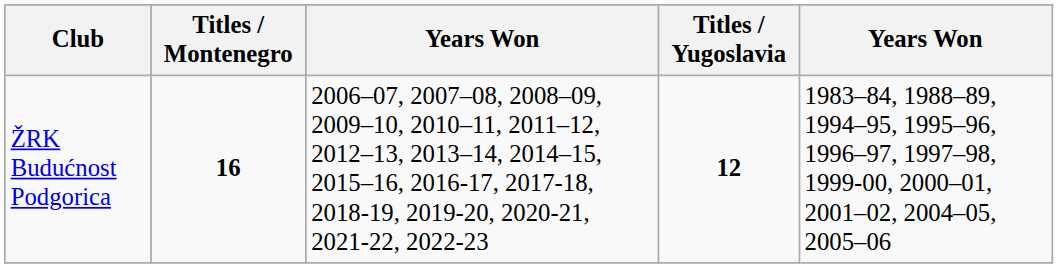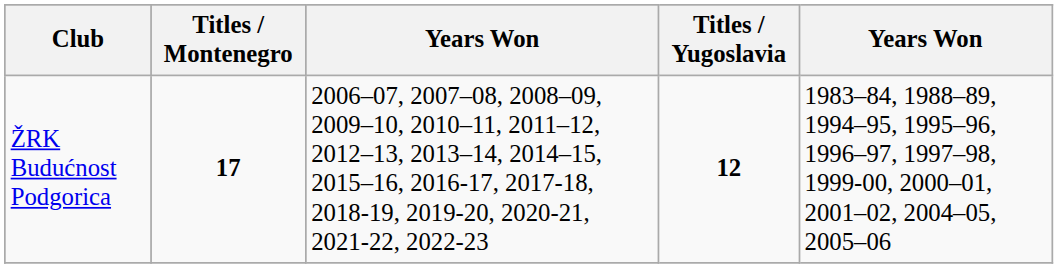(228, 168) 16 -> (228, 168) 17
